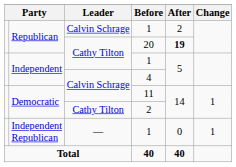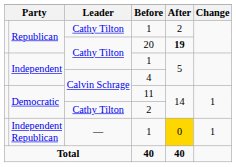(98, 28) Calvin Schrage -> (98, 28) Cathy Tilton
(179, 132) no background -> (179, 132) gold background
